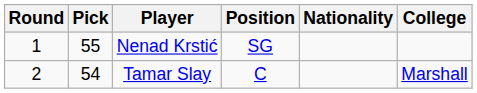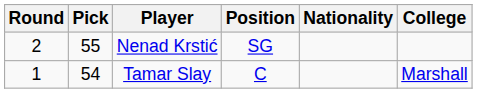(36, 46) 1 -> (36, 46) 2
(36, 74) 2 -> (36, 74) 1
